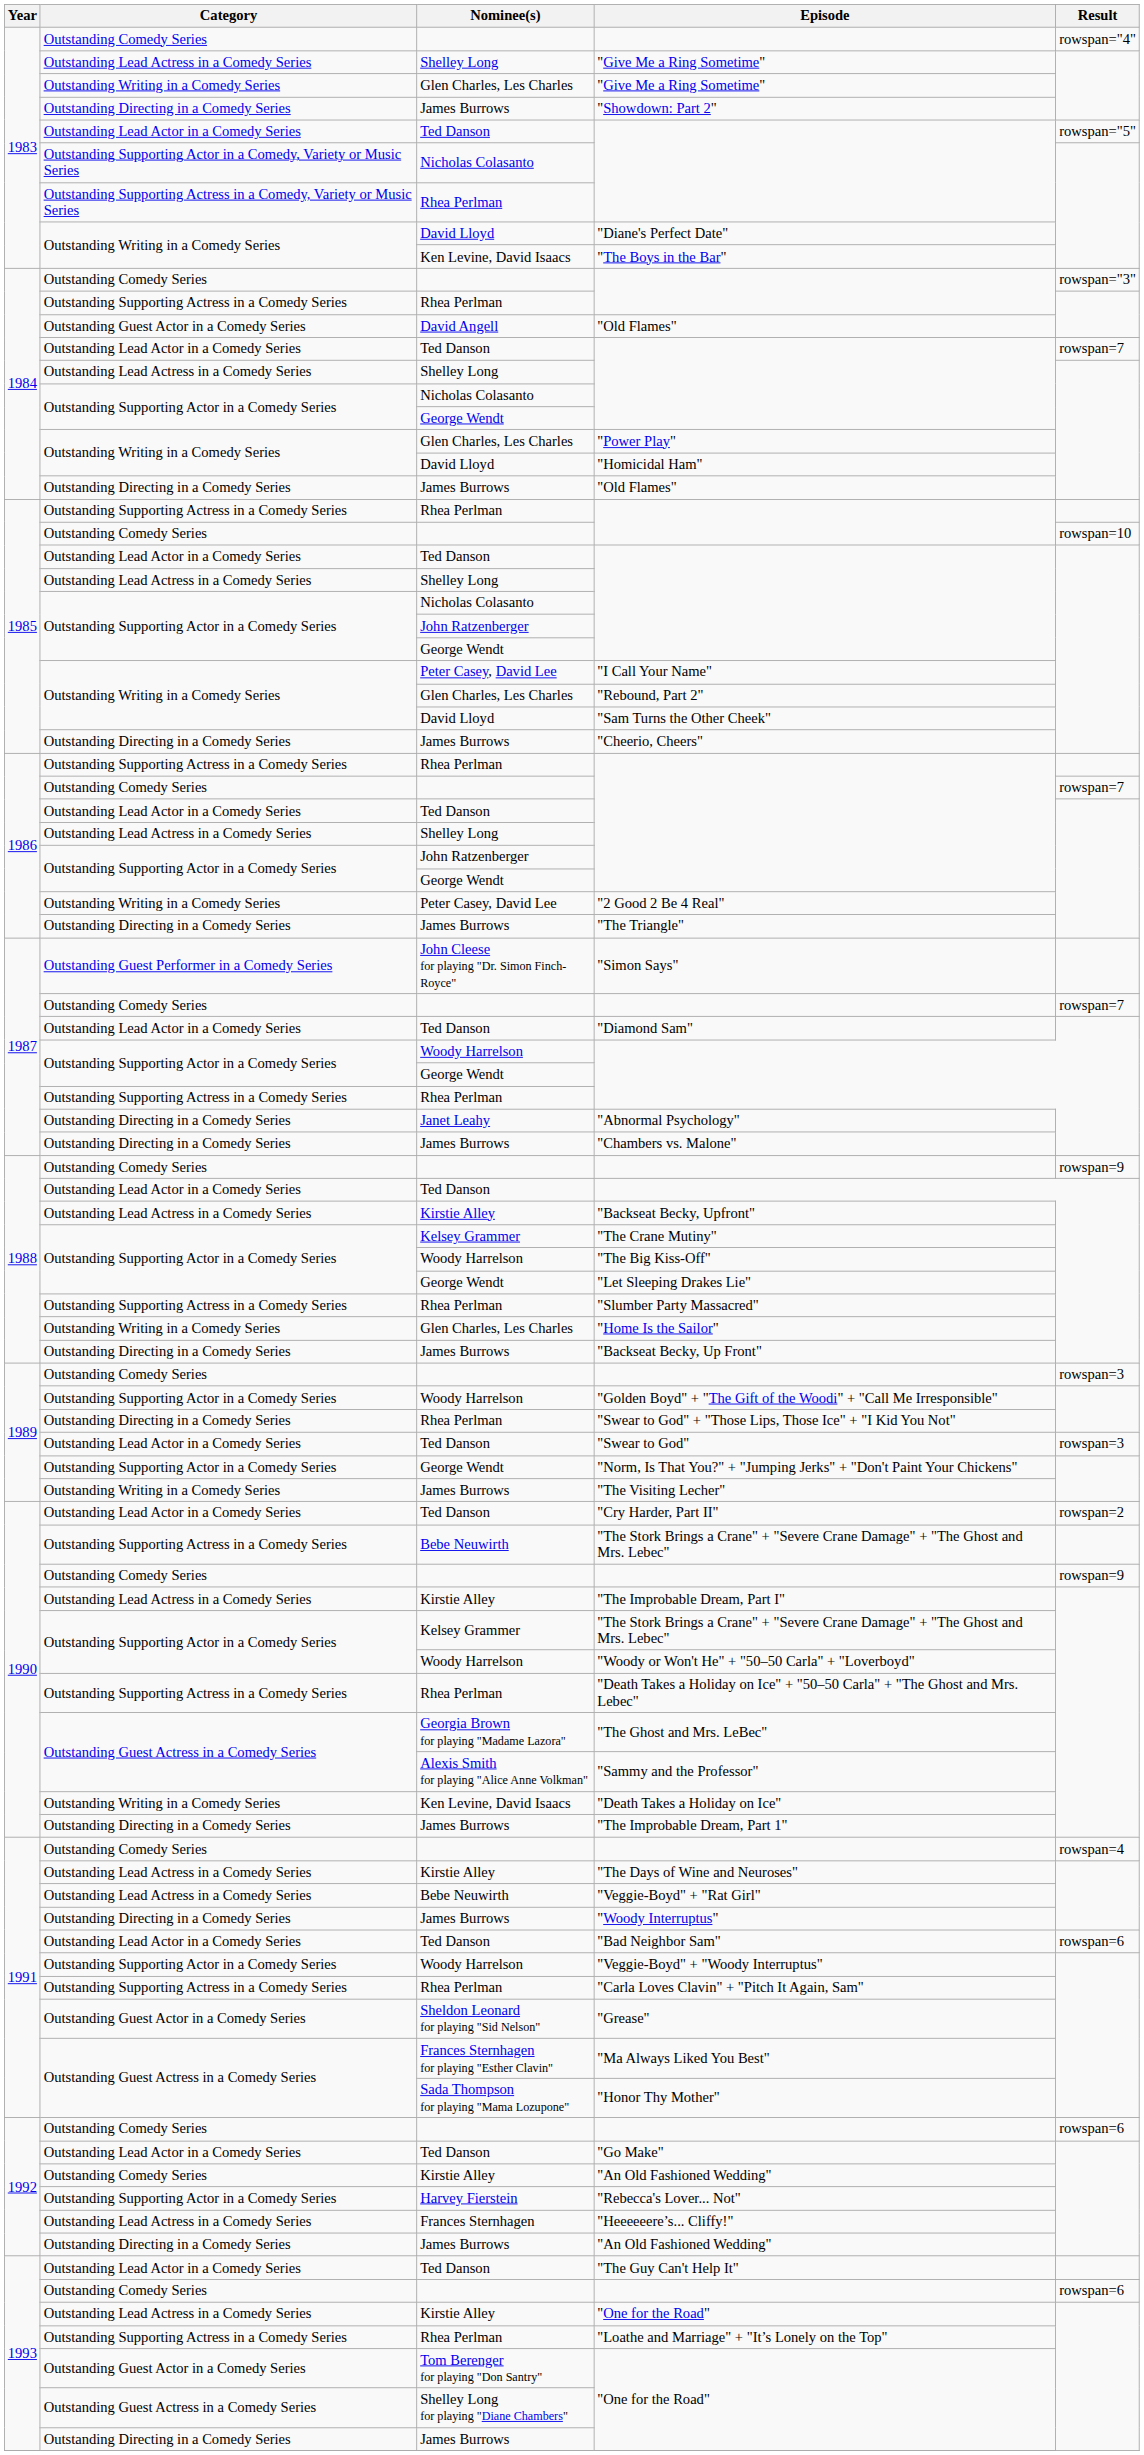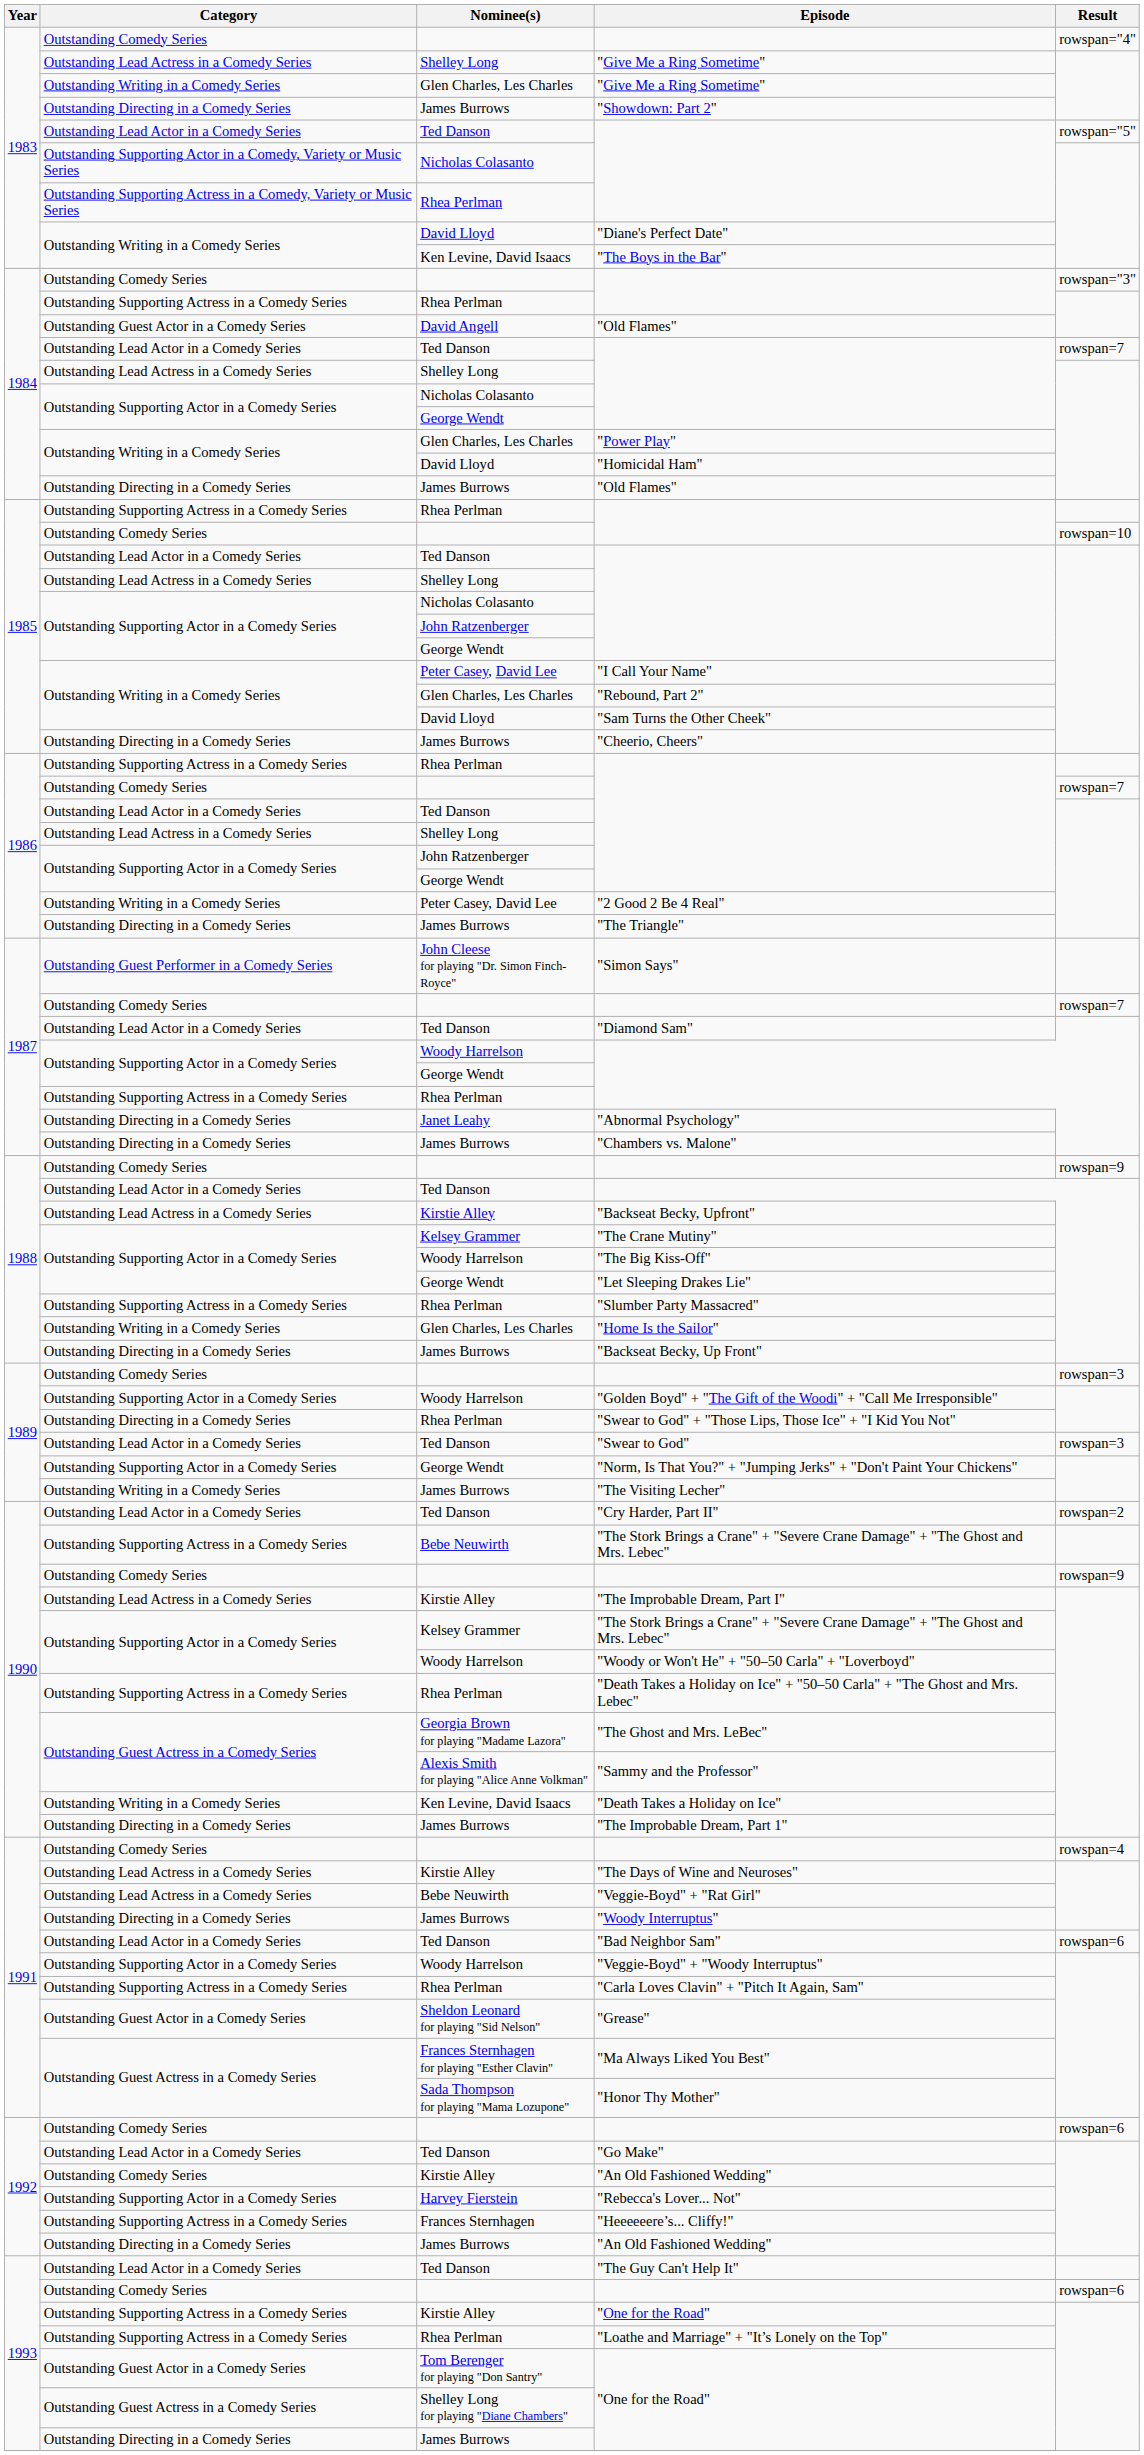(177, 2221) Outstanding Lead Actress in a Comedy Series -> (195, 2221) Outstanding Supporting Actress in a Comedy Series
(177, 2313) Outstanding Lead Actress in a Comedy Series -> (195, 2313) Outstanding Supporting Actress in a Comedy Series
